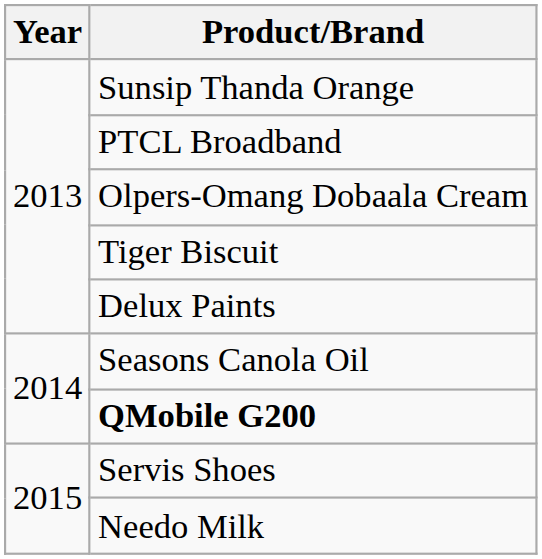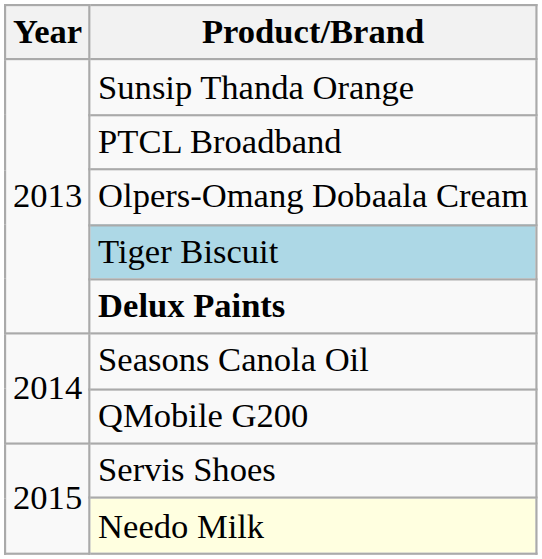(188, 251) no background -> (188, 251) lightblue background
(187, 305) normal -> (192, 305) bold
(207, 415) bold -> (203, 415) normal
(181, 525) no background -> (181, 525) lightyellow background
